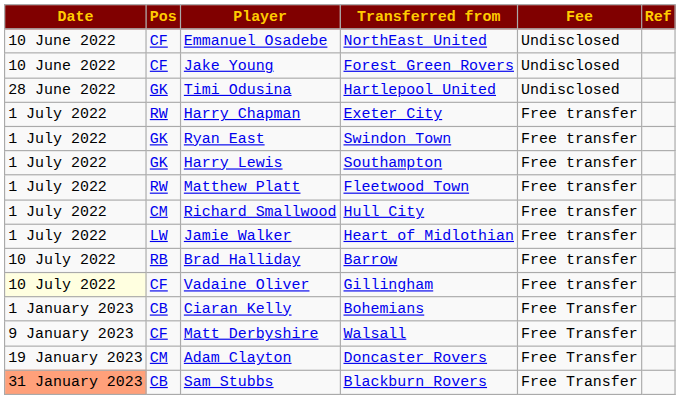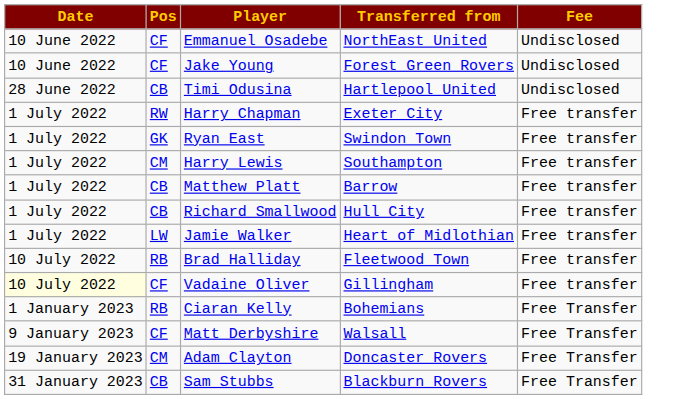- column: (658, 17)
(159, 90) GK -> (159, 90) CB
(159, 163) GK -> (159, 163) CM
(159, 187) RW -> (159, 187) CB
(406, 187) Fleetwood Town -> (370, 187) Barrow
(159, 212) CM -> (159, 212) CB
(370, 260) Barrow -> (406, 260) Fleetwood Town
(159, 309) CB -> (159, 309) RB
(75, 382) lightsalmon background -> (75, 382) no background
